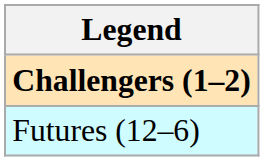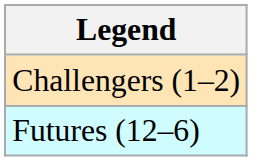(132, 79) bold -> (126, 79) normal
